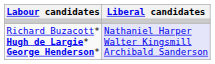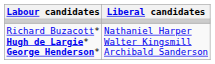(156, 41) lavender background -> (156, 41) no background
